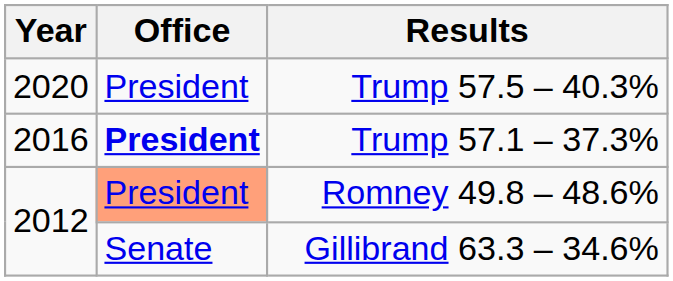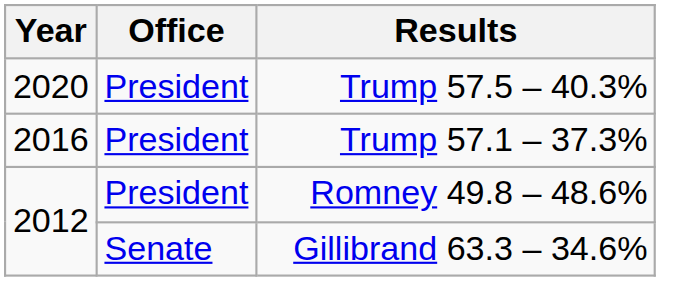(182, 139) bold -> (176, 139) normal
(176, 193) lightsalmon background -> (176, 193) no background
